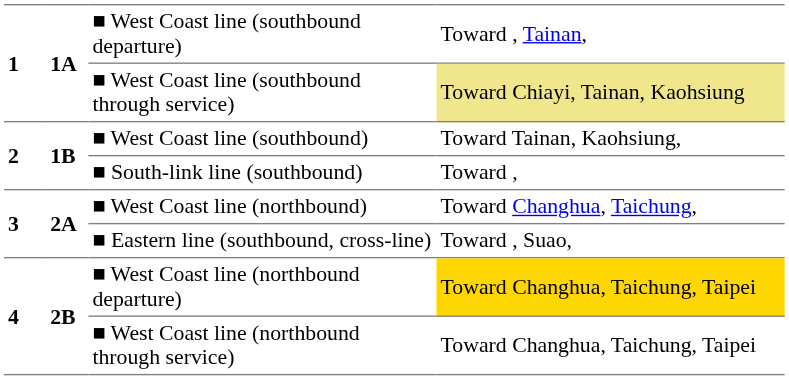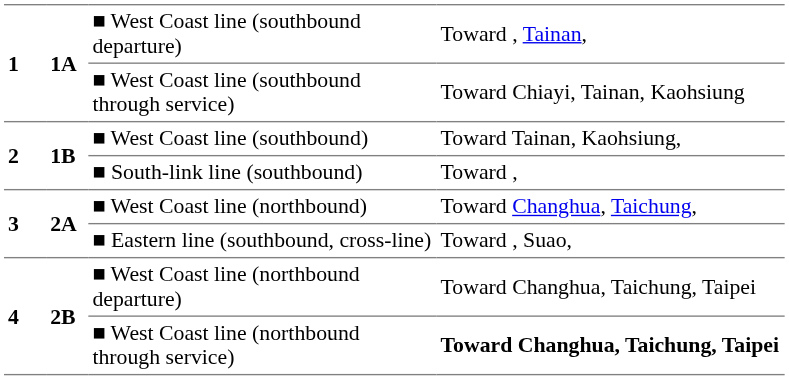(593, 92) khaki background -> (593, 92) no background
(598, 286) gold background -> (598, 286) no background
(598, 345) normal -> (610, 345) bold
